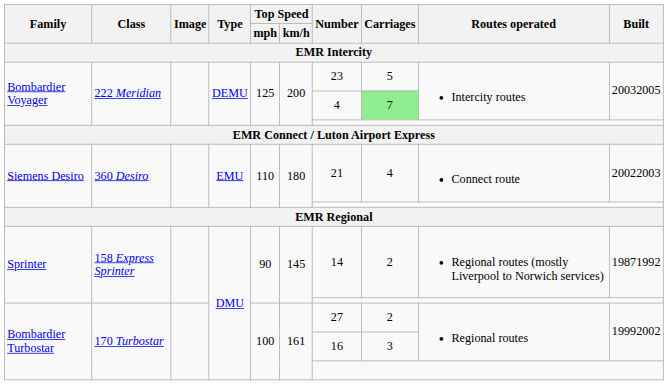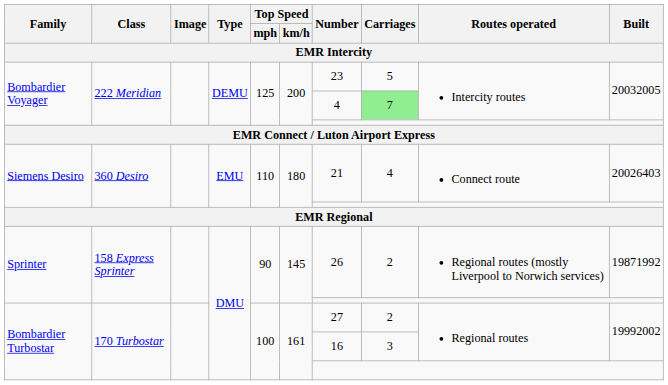(636, 173) 20022003 -> (636, 173) 20026403
(337, 262) 14 -> (337, 262) 26
